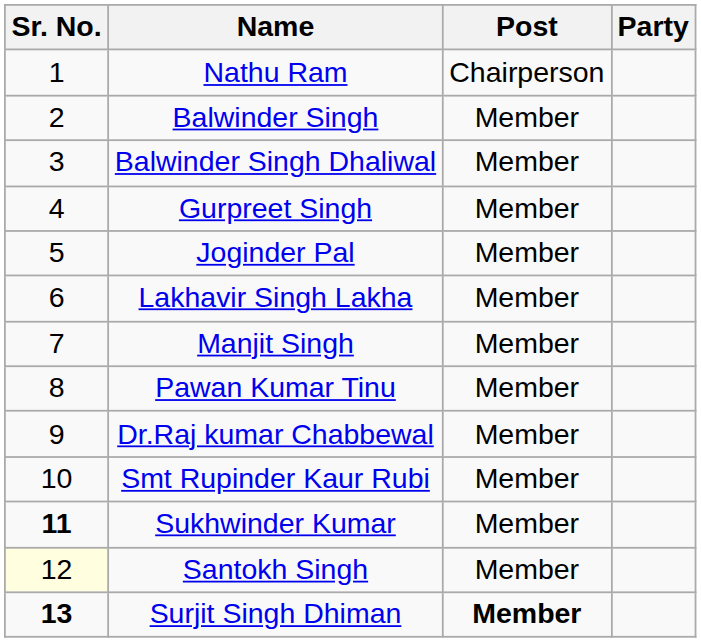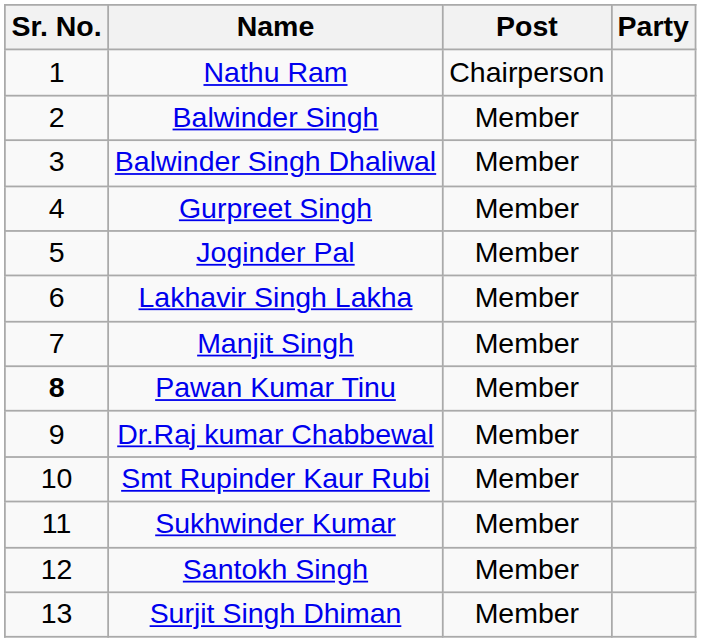(57, 388) normal -> (57, 388) bold
(57, 523) bold -> (57, 523) normal
(57, 569) lightyellow background -> (57, 569) no background
(57, 614) bold -> (57, 614) normal
(527, 614) bold -> (527, 614) normal
